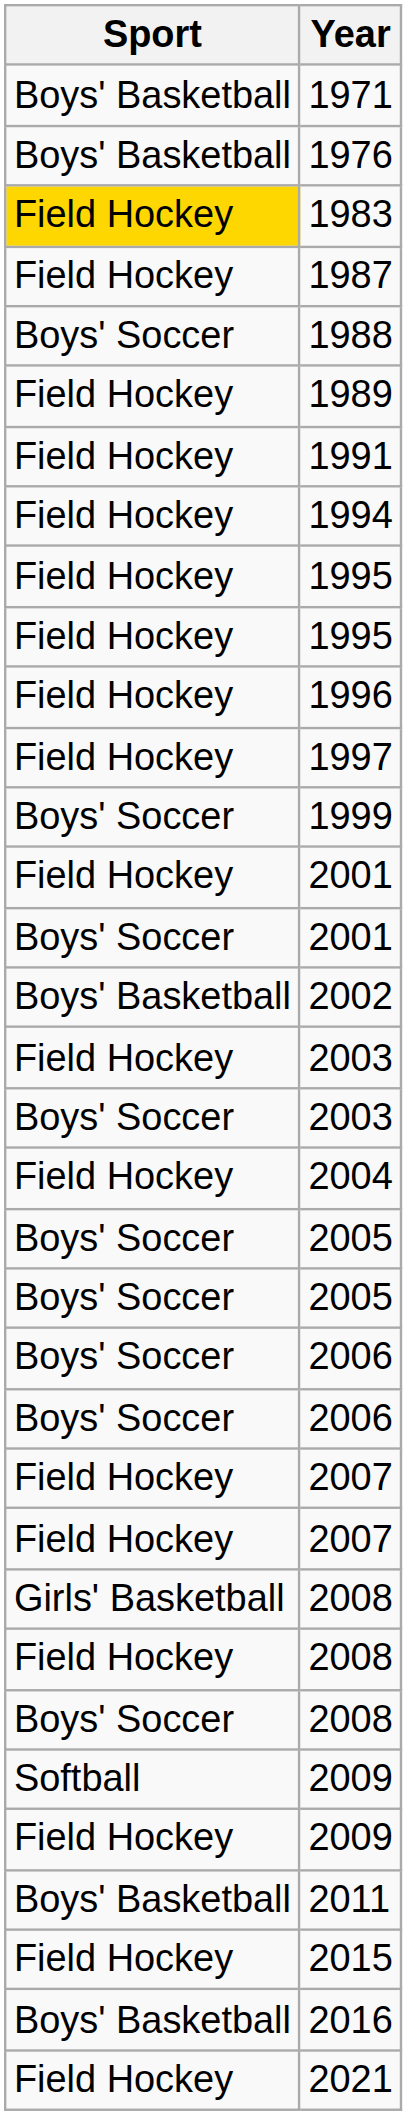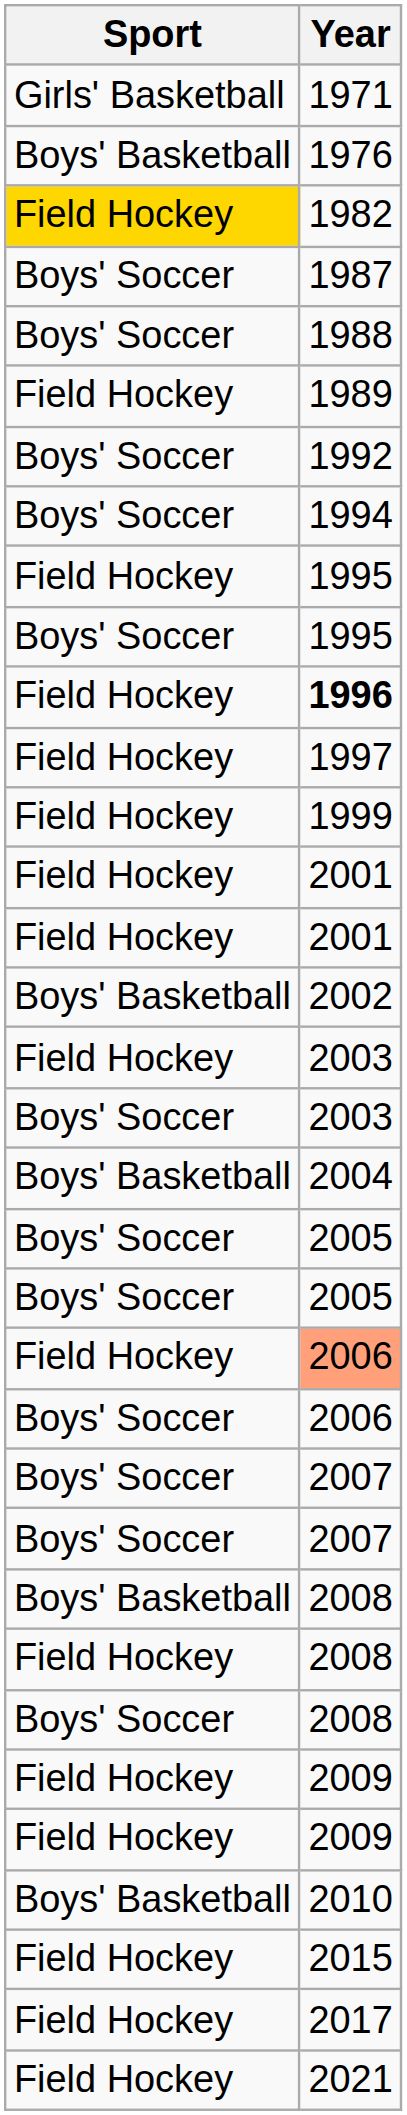(152, 94) Boys' Basketball -> (149, 94) Girls' Basketball
(351, 214) 1983 -> (351, 214) 1982
(124, 275) Field Hockey -> (124, 275) Boys' Soccer
(124, 455) Field Hockey -> (124, 455) Boys' Soccer
(351, 455) 1991 -> (351, 455) 1992
(124, 515) Field Hockey -> (124, 515) Boys' Soccer
(124, 635) Field Hockey -> (124, 635) Boys' Soccer
(351, 696) normal -> (351, 696) bold
(124, 816) Boys' Soccer -> (124, 816) Field Hockey
(124, 936) Boys' Soccer -> (124, 936) Field Hockey
(124, 1177) Field Hockey -> (152, 1177) Boys' Basketball
(124, 1357) Boys' Soccer -> (124, 1357) Field Hockey
(351, 1357) no background -> (351, 1357) lightsalmon background
(124, 1477) Field Hockey -> (124, 1477) Boys' Soccer
(124, 1538) Field Hockey -> (124, 1538) Boys' Soccer
(149, 1598) Girls' Basketball -> (152, 1598) Boys' Basketball
(77, 1778) Softball -> (124, 1778) Field Hockey
(349, 1898) 2011 -> (351, 1898) 2010
(152, 2019) Boys' Basketball -> (124, 2019) Field Hockey
(351, 2019) 2016 -> (351, 2019) 2017
